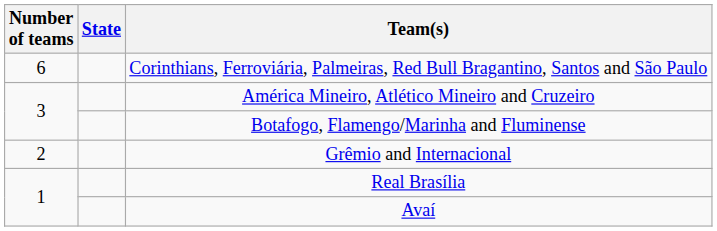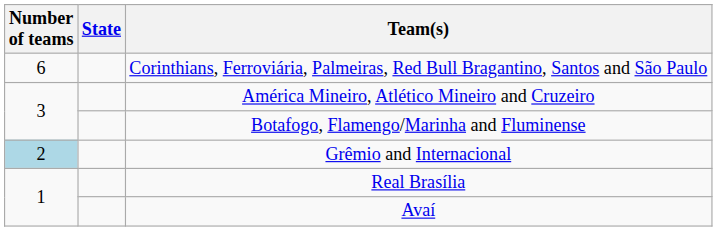(41, 153) no background -> (41, 153) lightblue background
